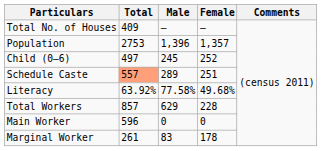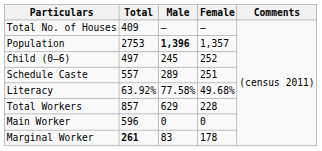(175, 44) normal -> (175, 44) bold
(130, 75) lightsalmon background -> (130, 75) no background
(130, 138) normal -> (130, 138) bold
